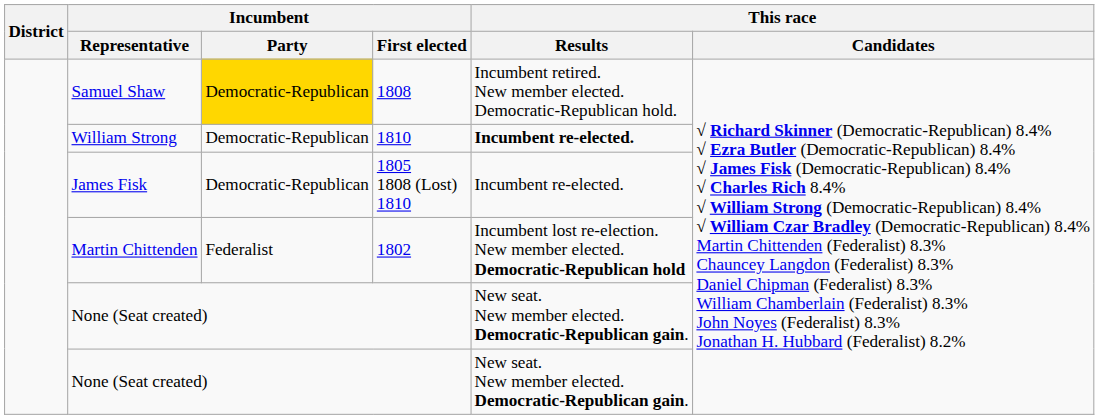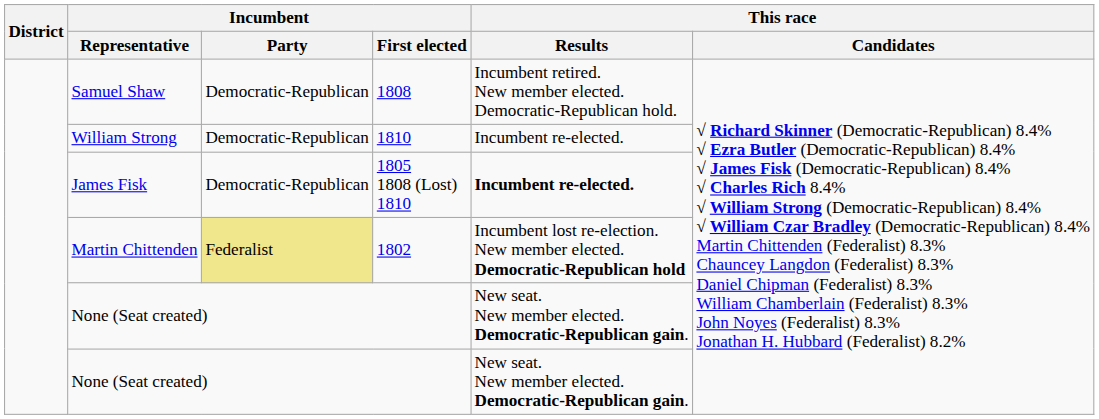(287, 91) gold background -> (287, 91) no background
(554, 138) bold -> (549, 138) normal
(549, 184) normal -> (554, 184) bold
(239, 250) no background -> (239, 250) khaki background
